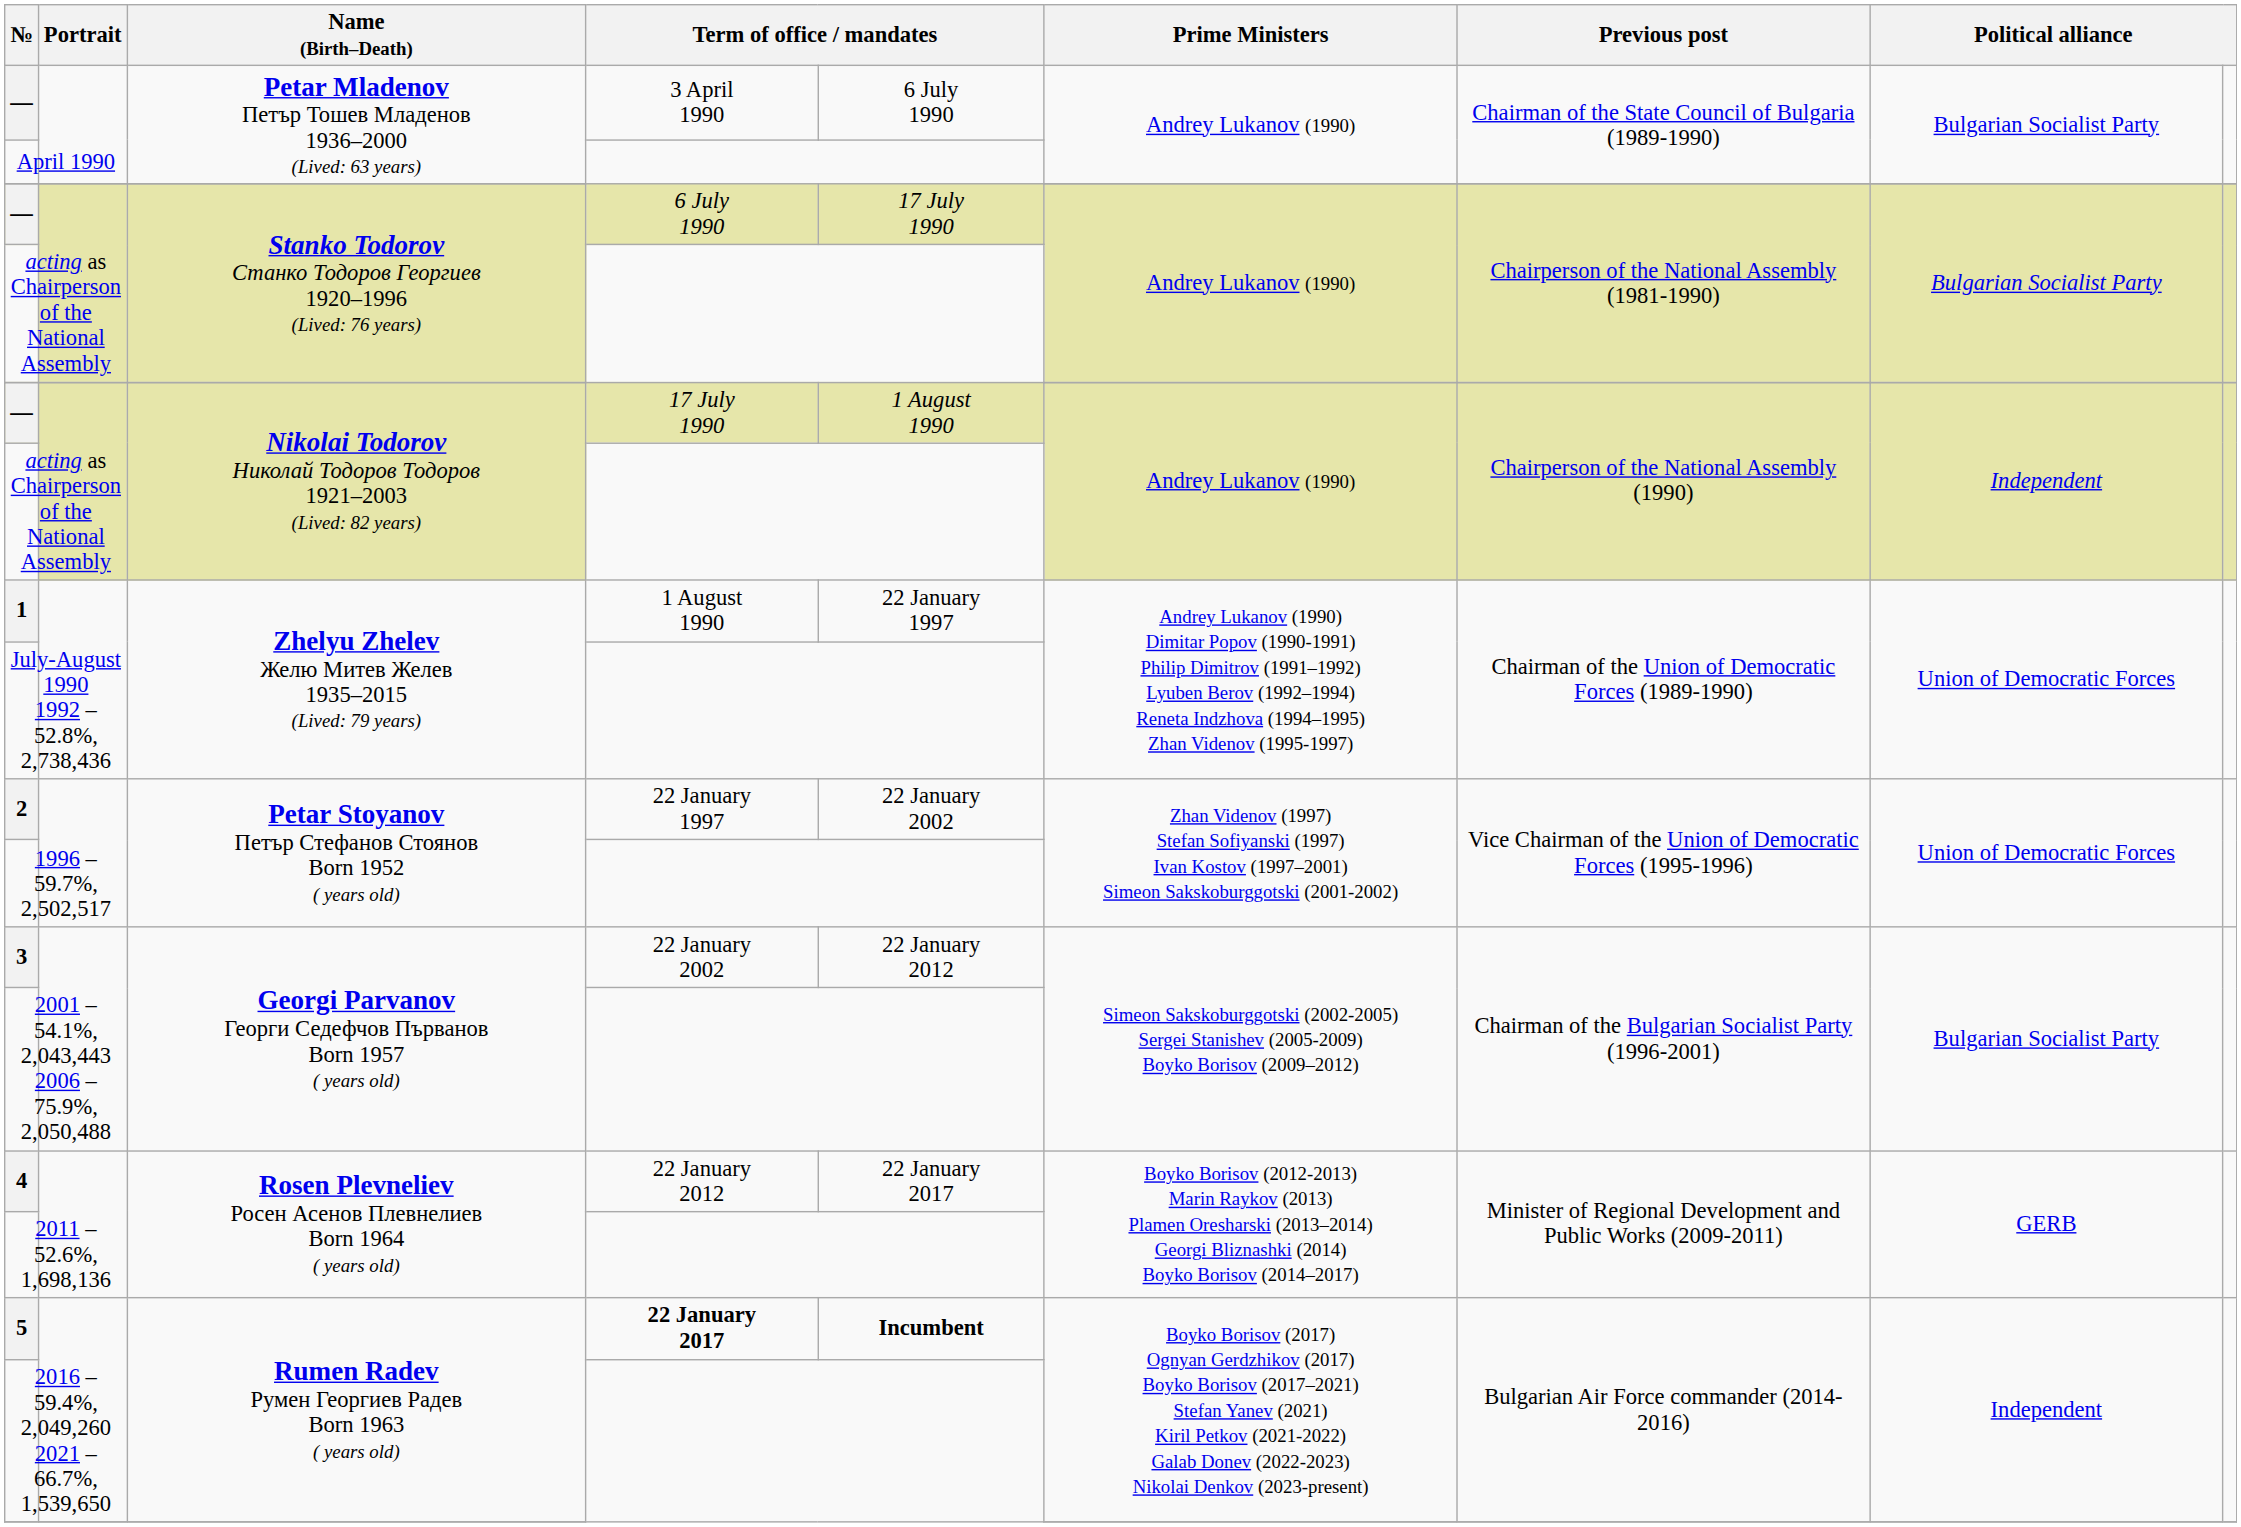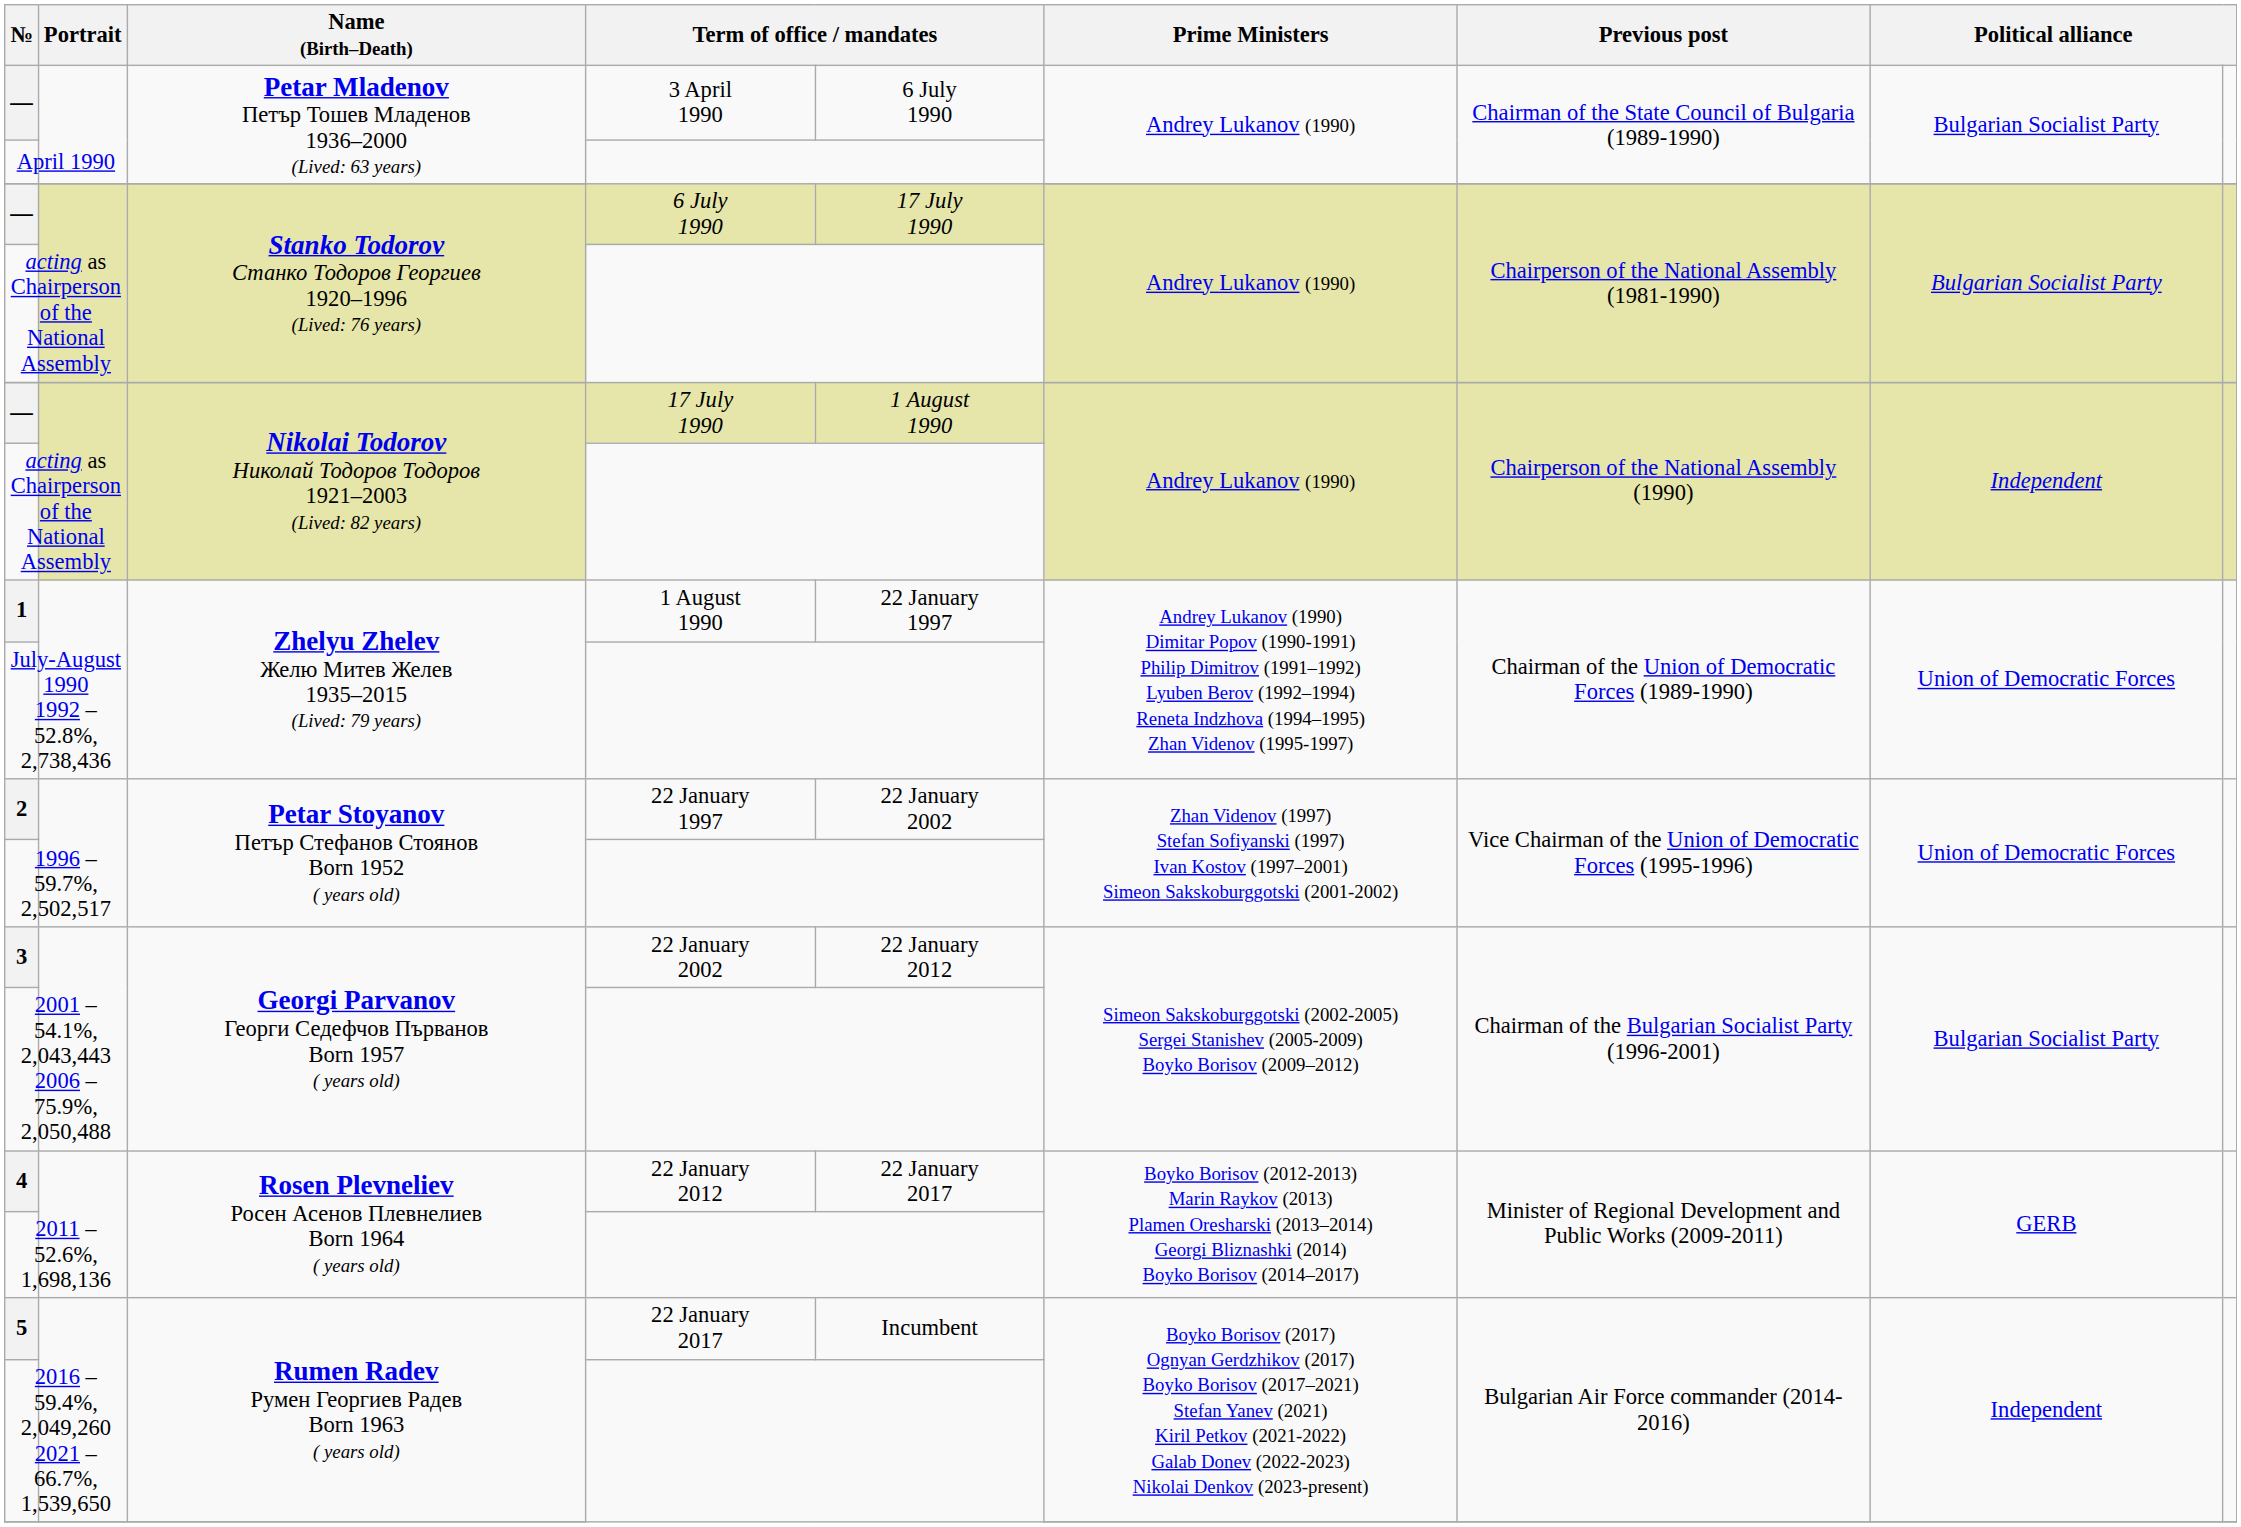(702, 1328) bold -> (700, 1328) normal
(931, 1328) bold -> (930, 1328) normal
